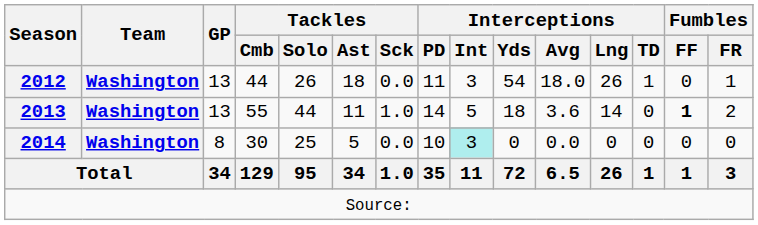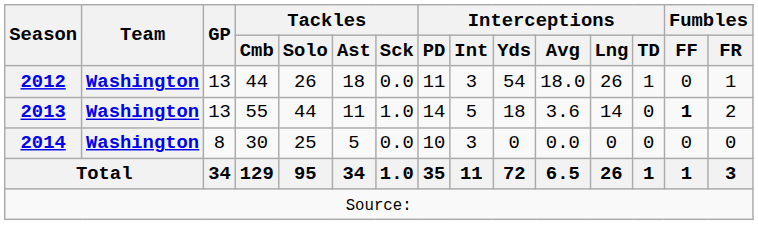(471, 143) paleturquoise background -> (471, 143) no background
